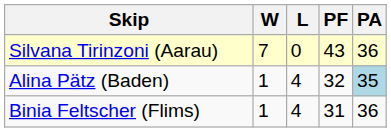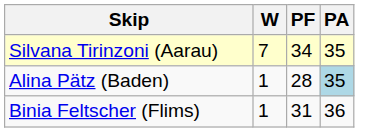- column: (303, 19)
(334, 50) 43 -> (301, 50) 34
(368, 50) 36 -> (335, 50) 35
(334, 80) 32 -> (301, 80) 28
